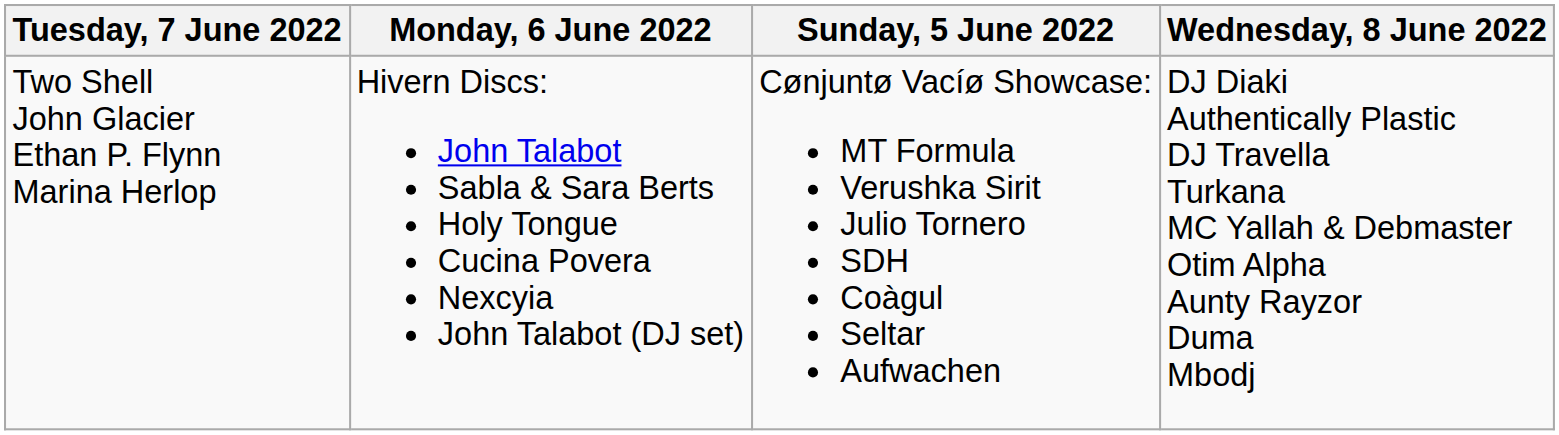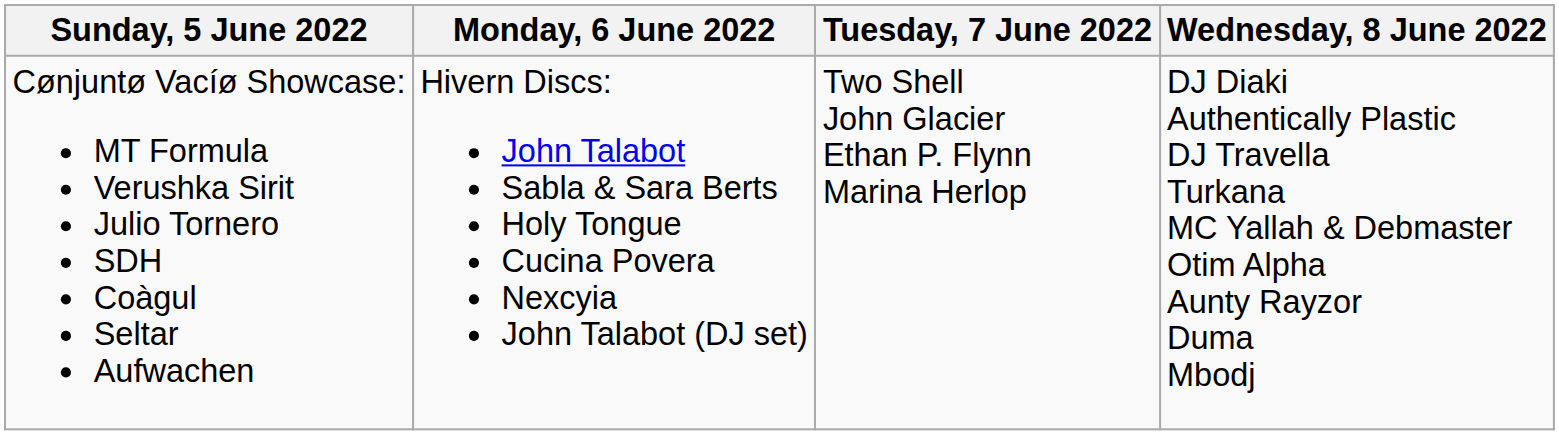columns swapped: (956, 30) <-> (177, 30)
